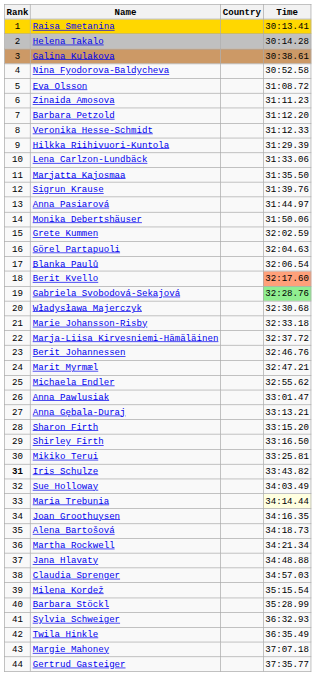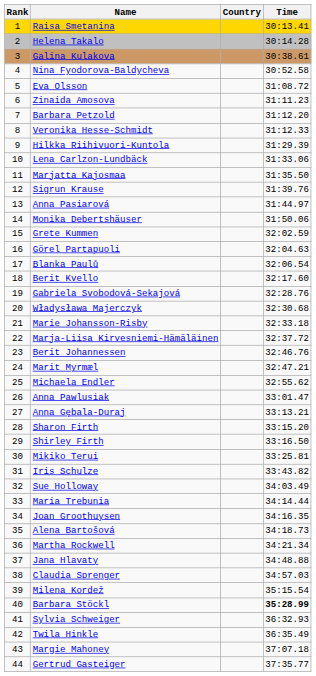(287, 279) lightsalmon background -> (287, 279) no background
(287, 294) lightgreen background -> (287, 294) no background
(17, 472) bold -> (17, 472) normal
(287, 501) lightyellow background -> (287, 501) no background
(287, 605) normal -> (287, 605) bold
